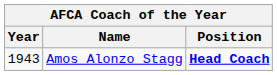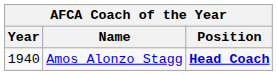(24, 59) 1943 -> (24, 59) 1940
